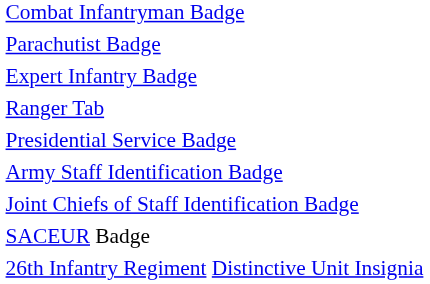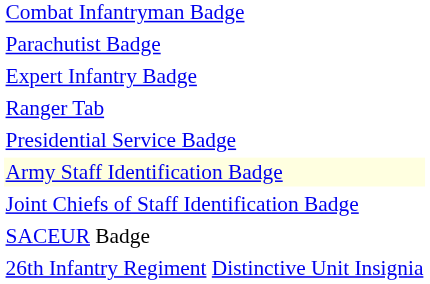(144, 171) no background -> (144, 171) lightyellow background
